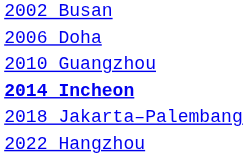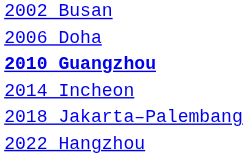(80, 64) normal -> (80, 64) bold
(69, 91) bold -> (69, 91) normal
